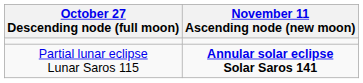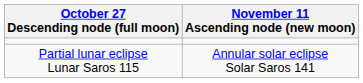(270, 61) bold -> (270, 61) normal
